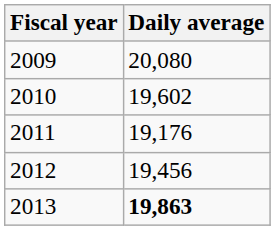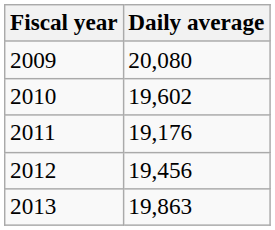(160, 206) bold -> (160, 206) normal
